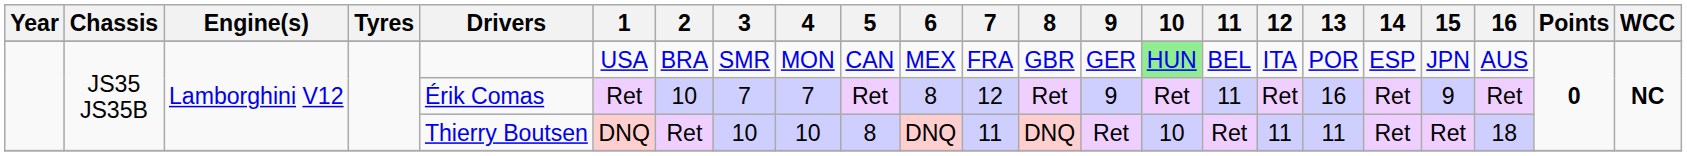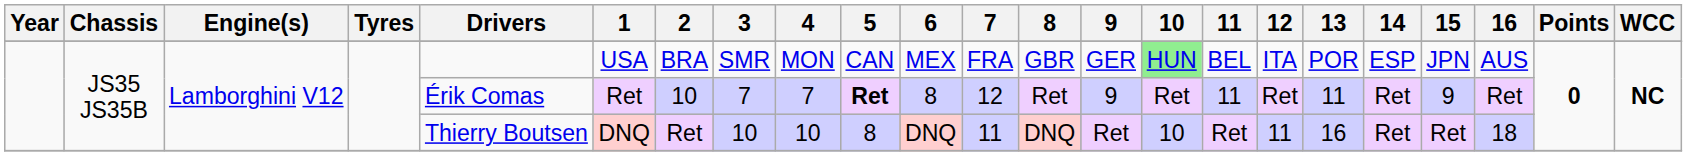(870, 96) normal -> (870, 96) bold
(1334, 96) 16 -> (1334, 96) 11
(1334, 133) 11 -> (1334, 133) 16
